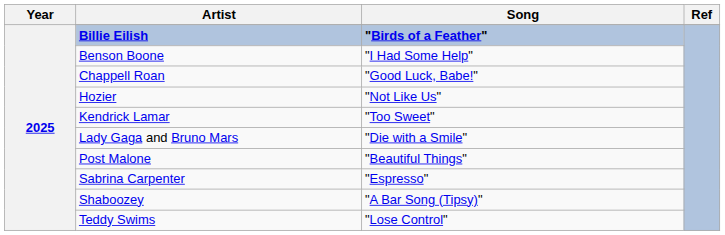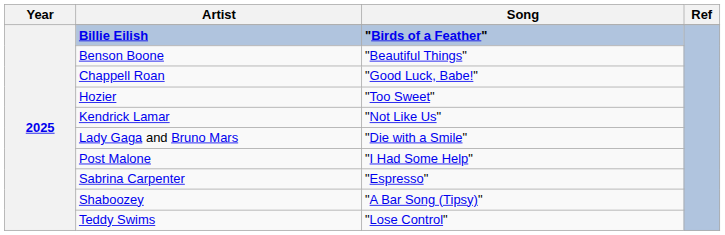(419, 55) "I Had Some Help" -> (416, 55) "Beautiful Things"
(403, 96) "Not Like Us" -> (400, 96) "Too Sweet"
(400, 117) "Too Sweet" -> (403, 117) "Not Like Us"
(416, 158) "Beautiful Things" -> (419, 158) "I Had Some Help"
